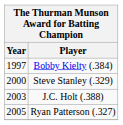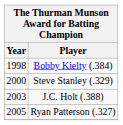(16, 65) 1997 -> (16, 65) 1998
